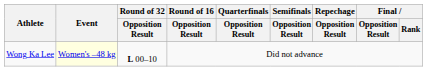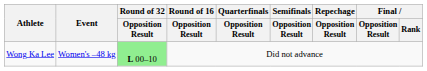(87, 54) lightyellow background -> (87, 54) no background
(142, 59) no background -> (142, 59) lightgreen background
